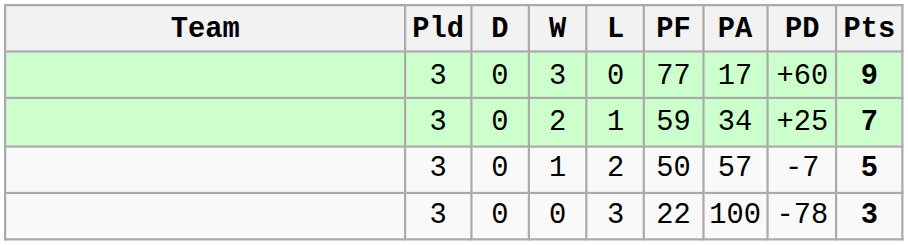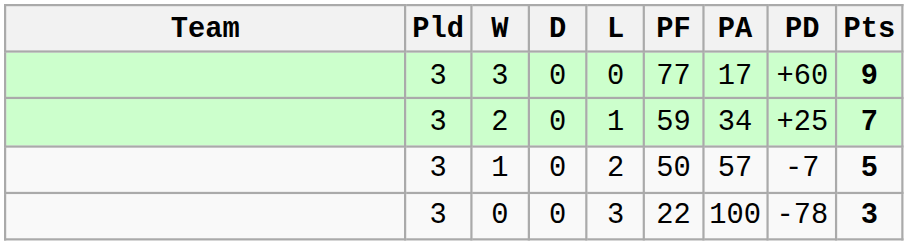columns swapped: (558, 29) <-> (500, 29)
